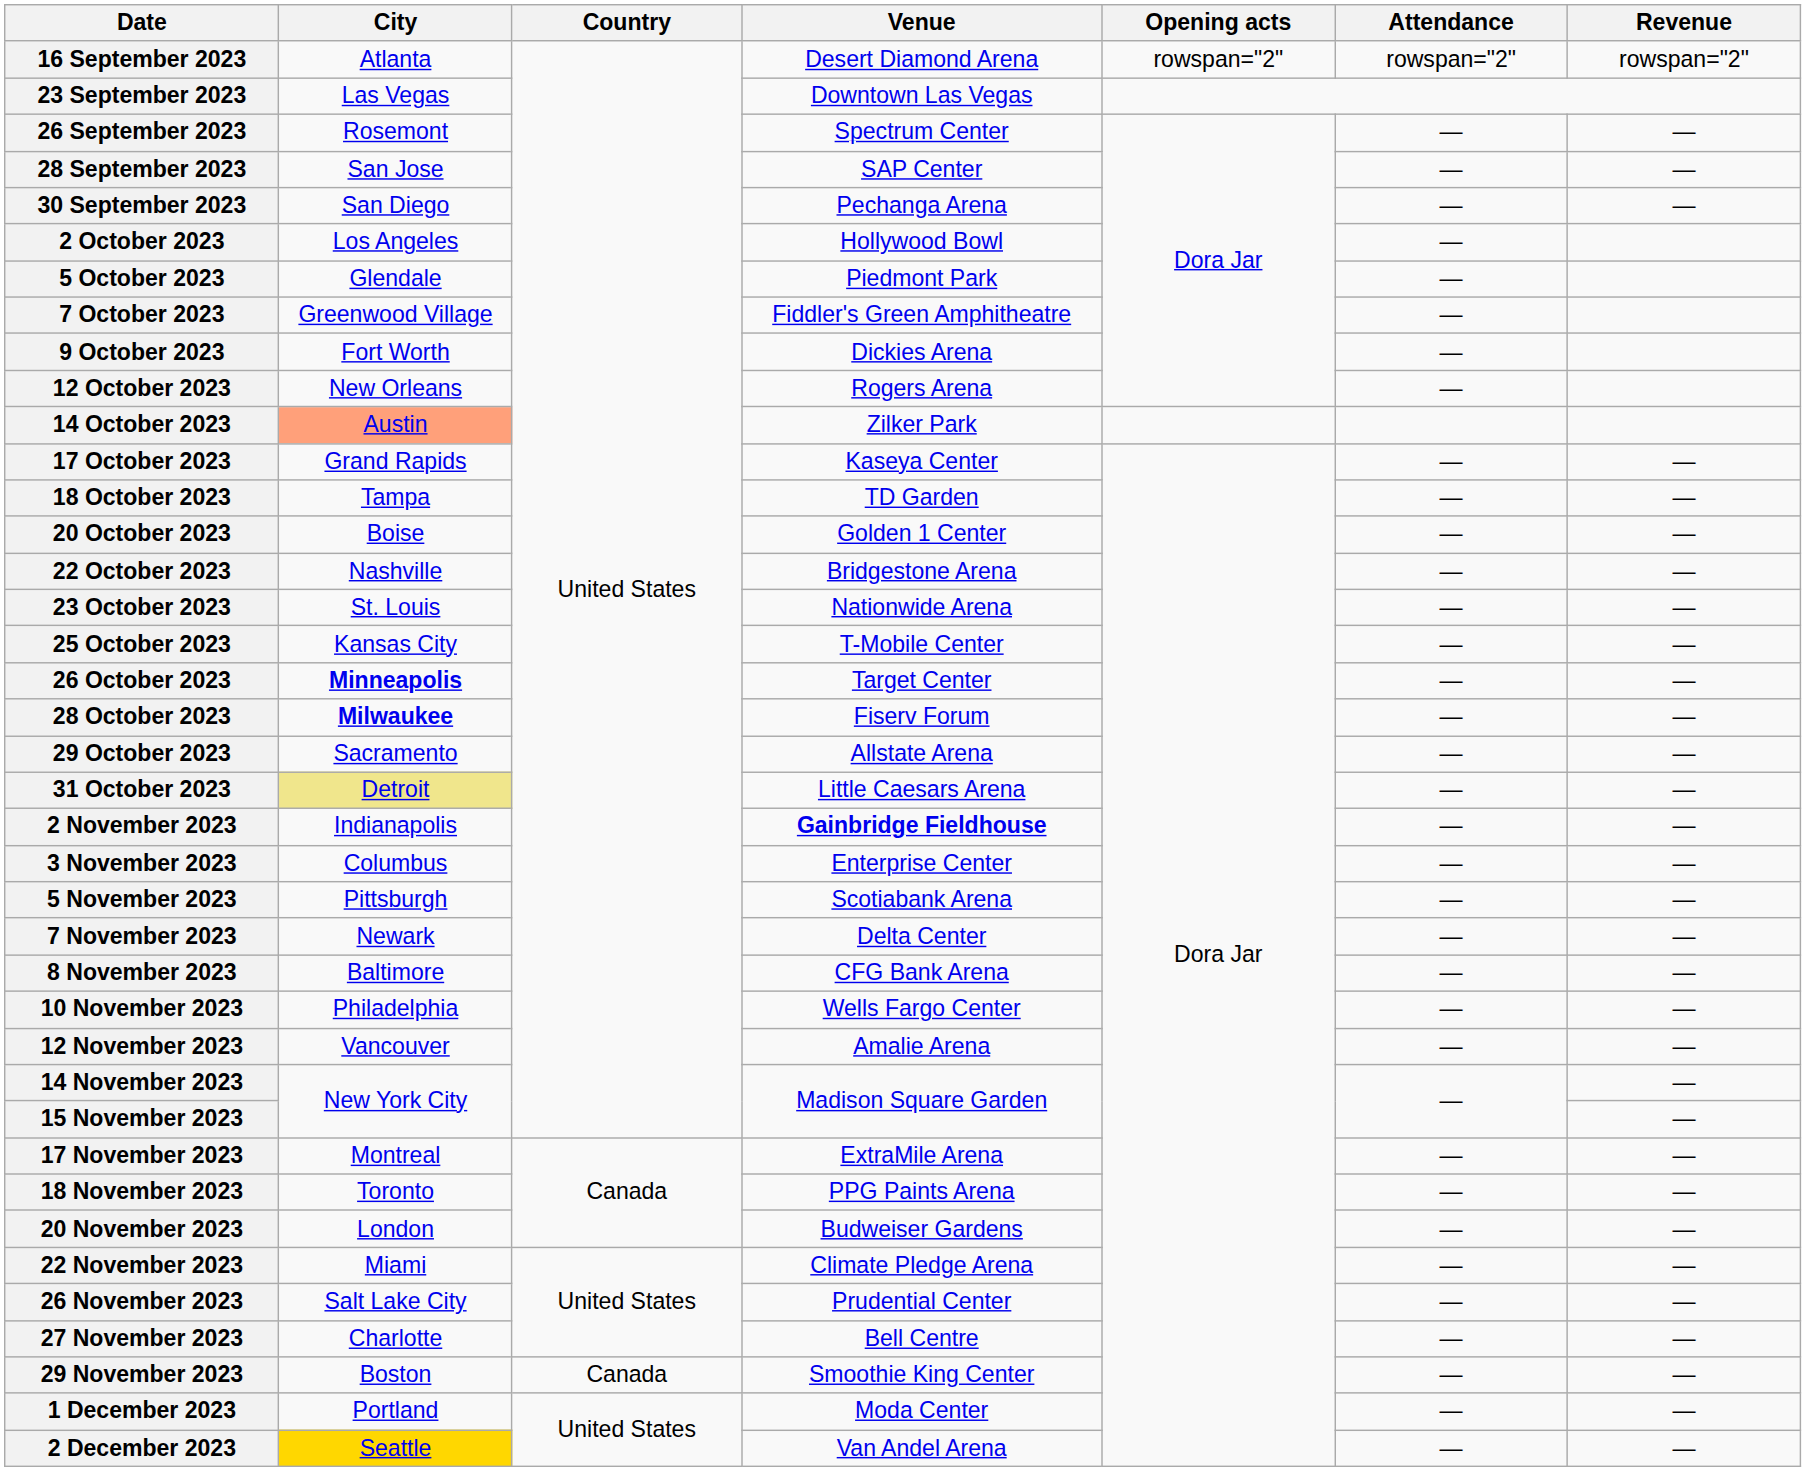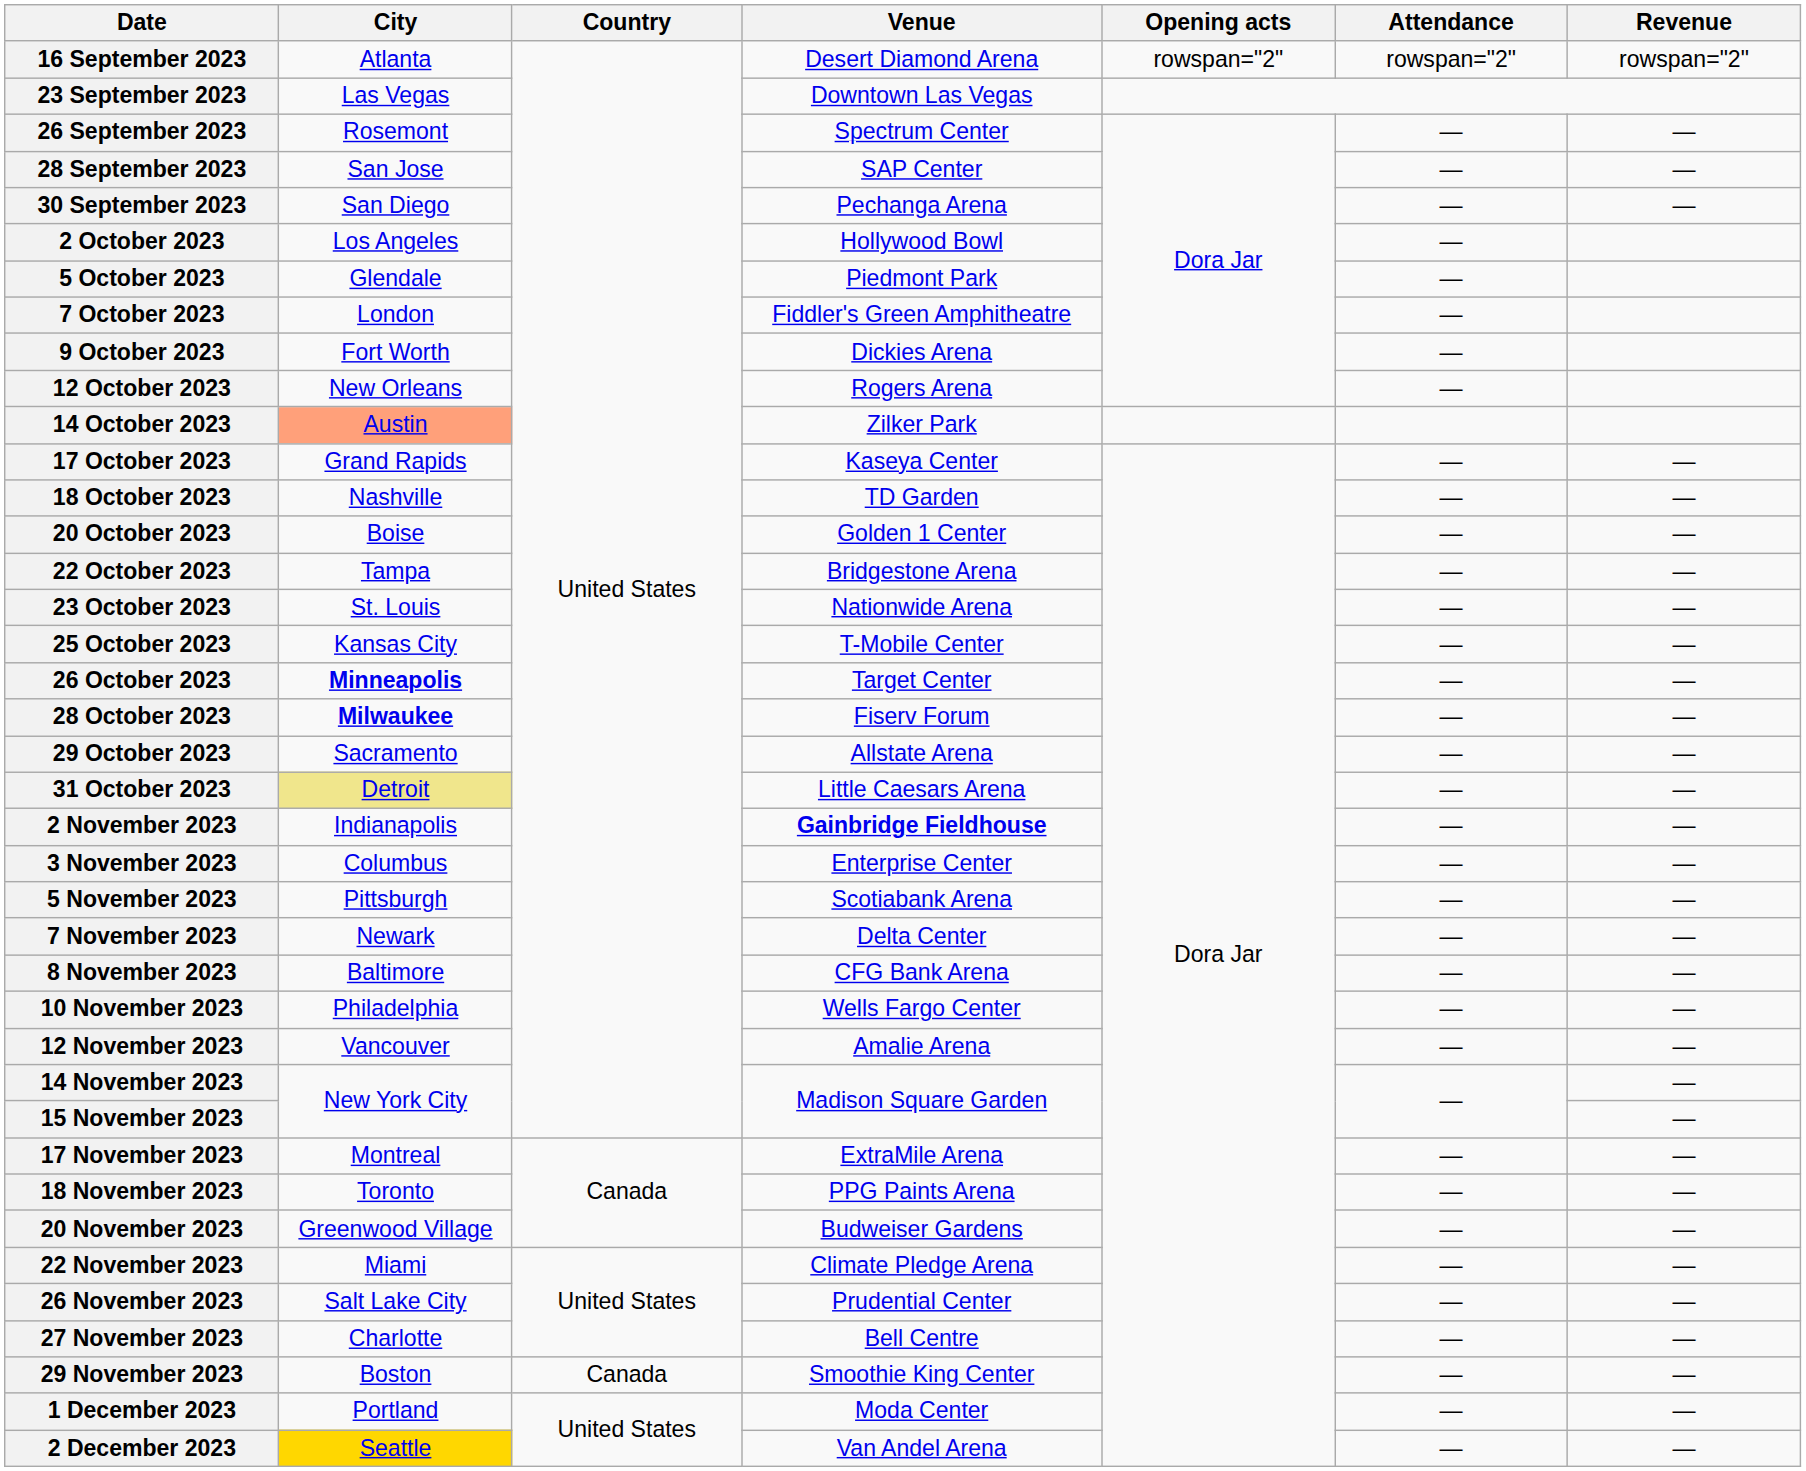(396, 315) Greenwood Village -> (396, 315) London
(396, 497) Tampa -> (396, 497) Nashville
(396, 570) Nashville -> (396, 570) Tampa
(396, 1228) London -> (396, 1228) Greenwood Village
